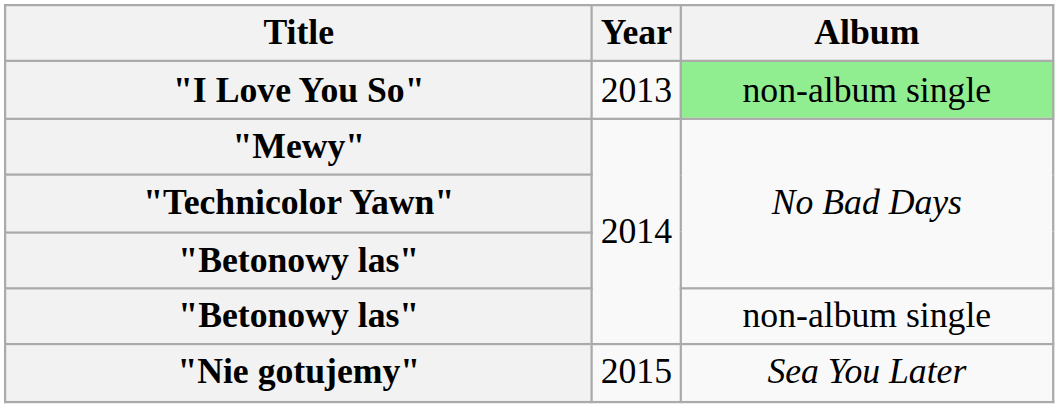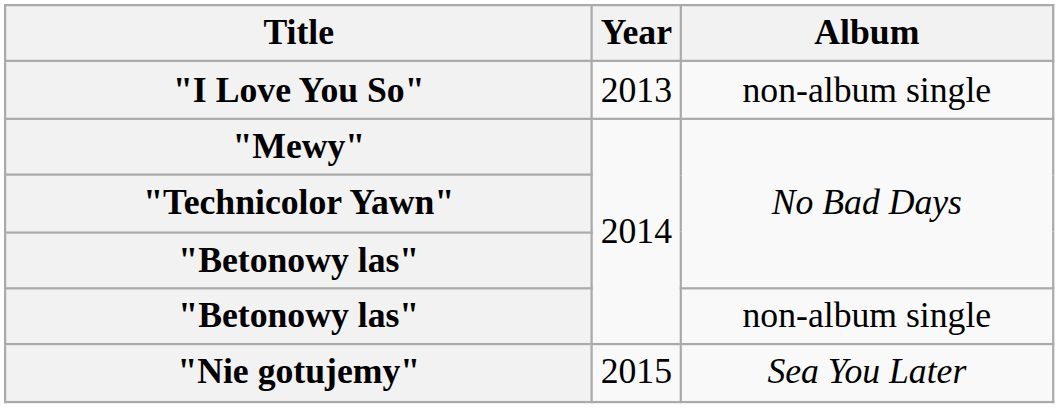(867, 89) lightgreen background -> (867, 89) no background
